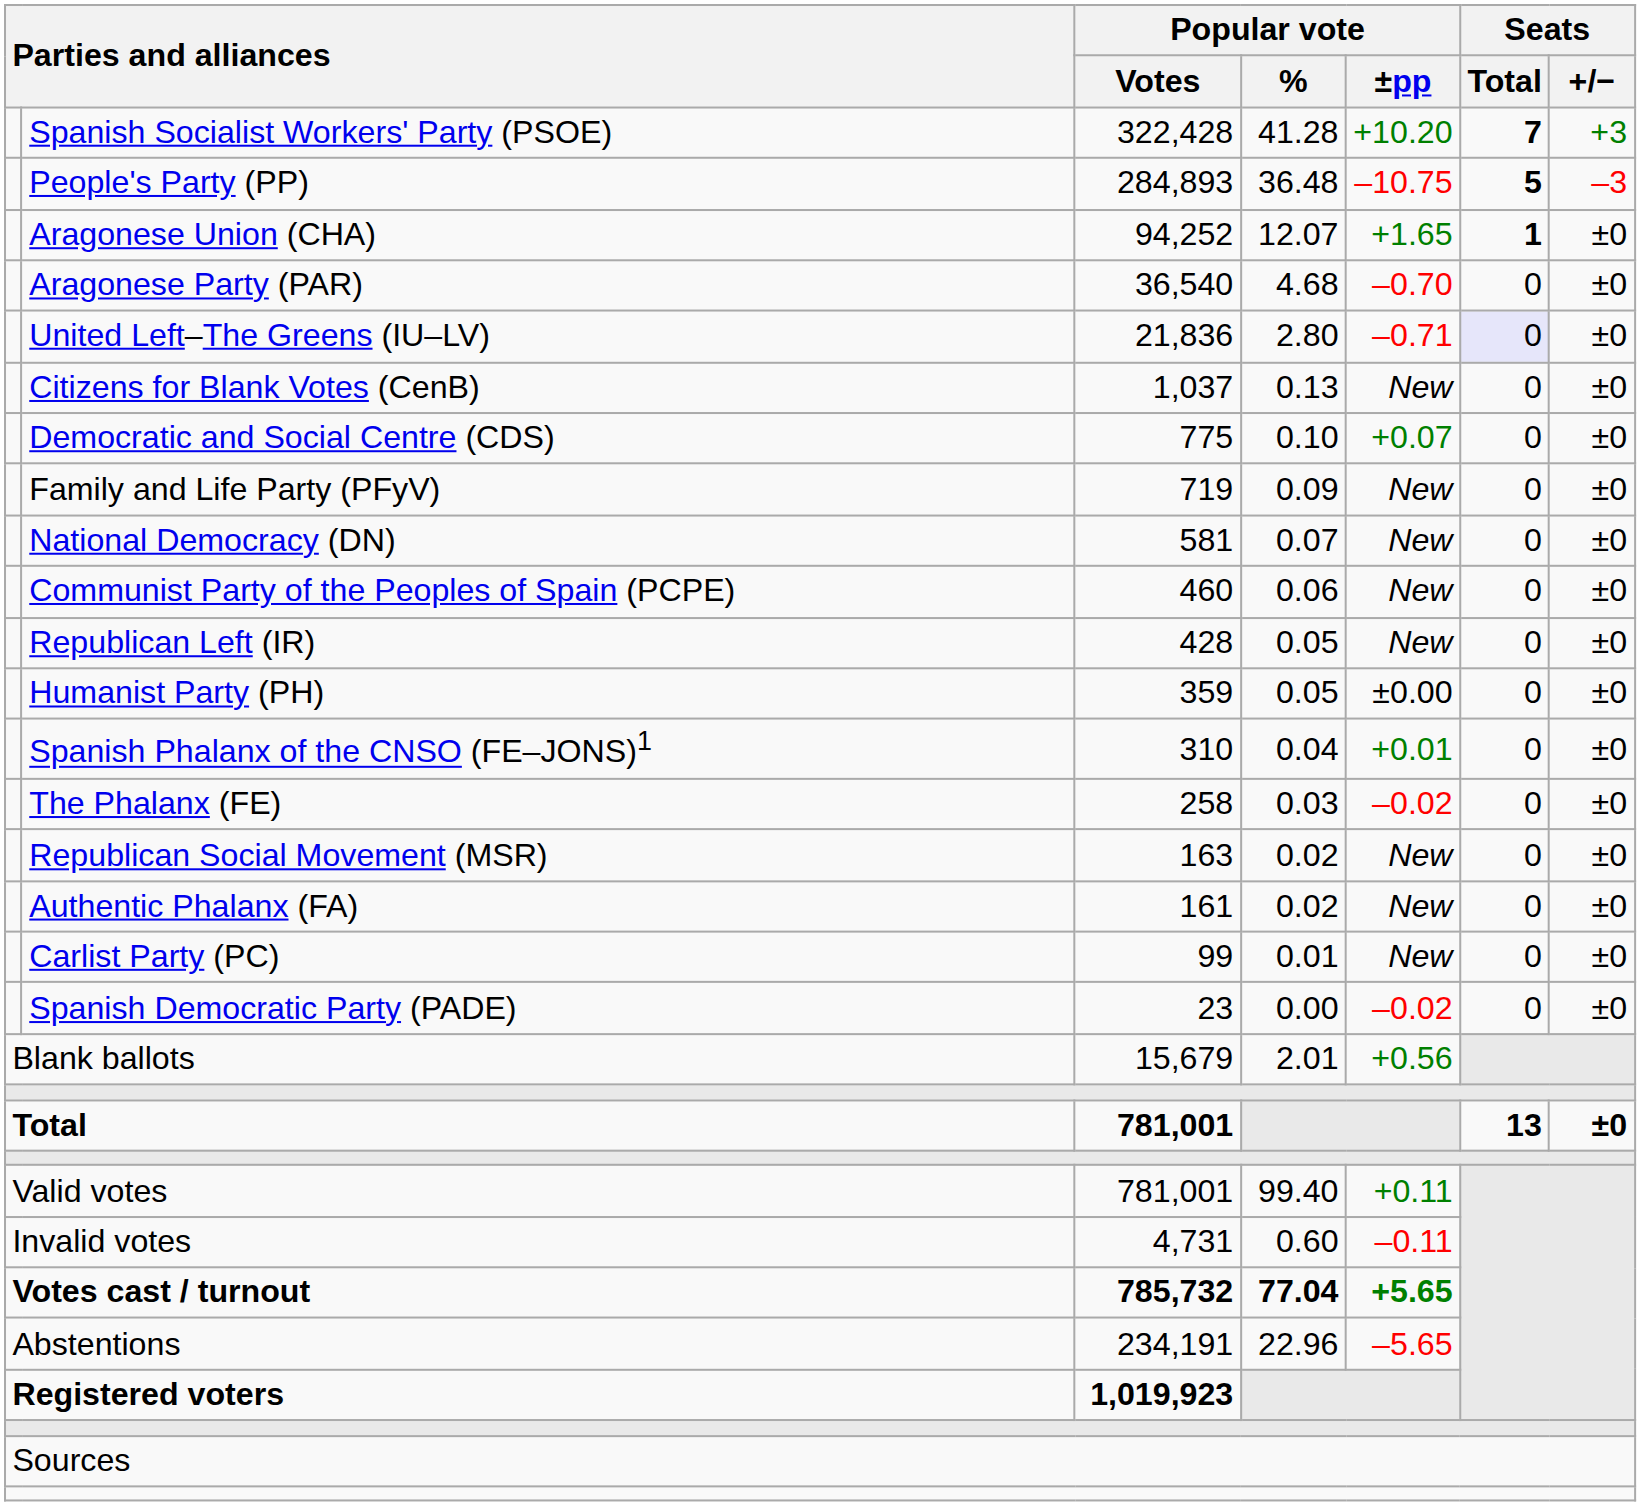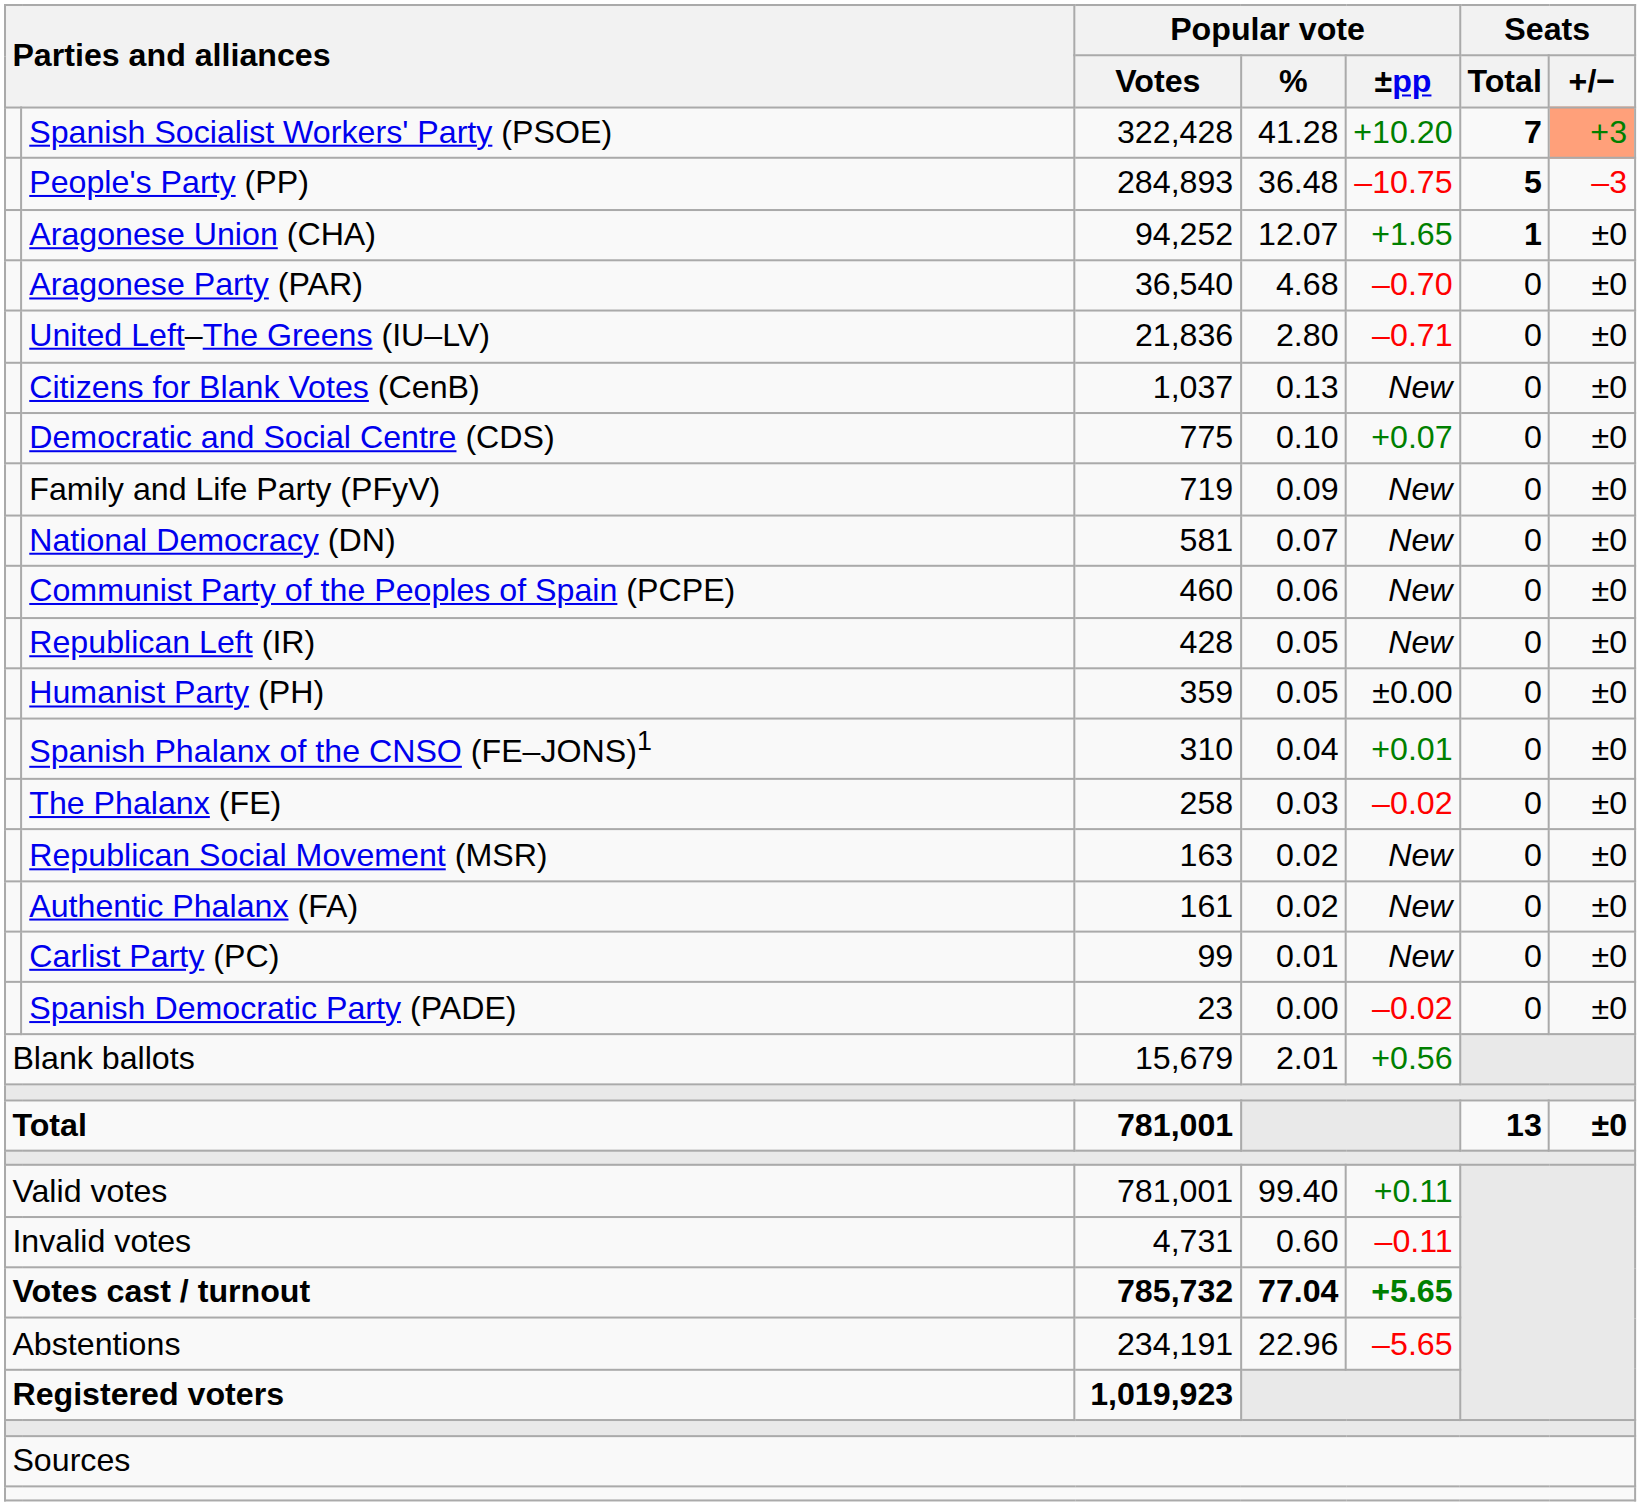(1609, 132) no background -> (1609, 132) lightsalmon background
(1533, 336) lavender background -> (1533, 336) no background
